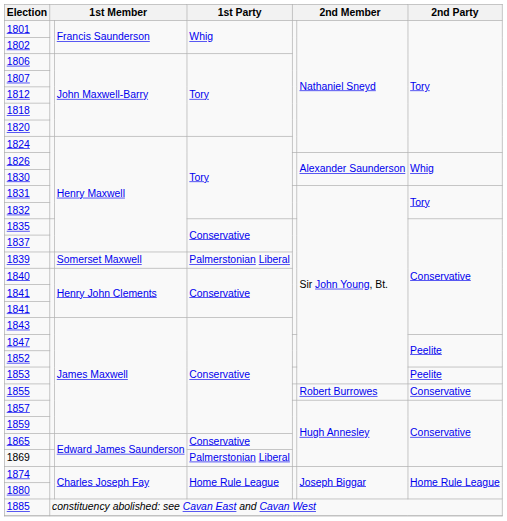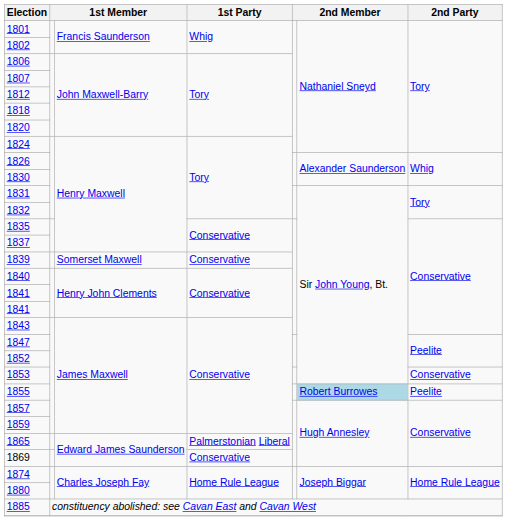(240, 260) Palmerstonian Liberal -> (220, 260) Conservative
(426, 375) Peelite -> (440, 375) Conservative
(339, 392) no background -> (339, 392) lightblue background
(440, 392) Conservative -> (426, 392) Peelite
(220, 441) Conservative -> (240, 441) Palmerstonian Liberal
(240, 458) Palmerstonian Liberal -> (220, 458) Conservative
